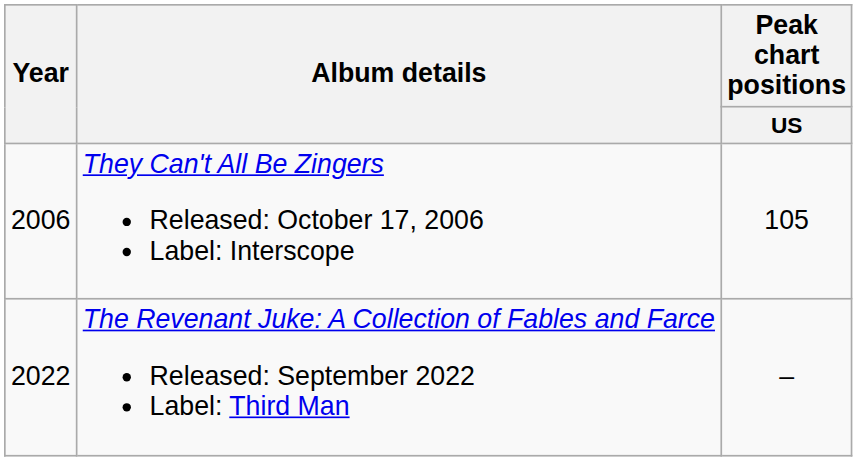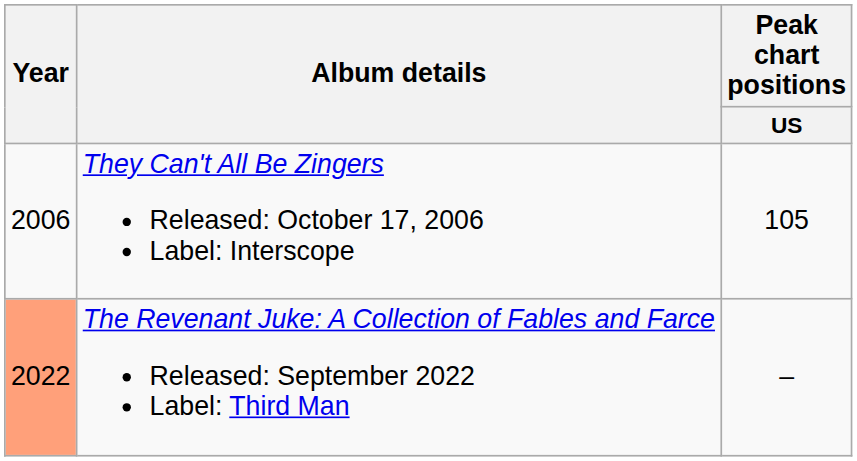(41, 376) no background -> (41, 376) lightsalmon background
